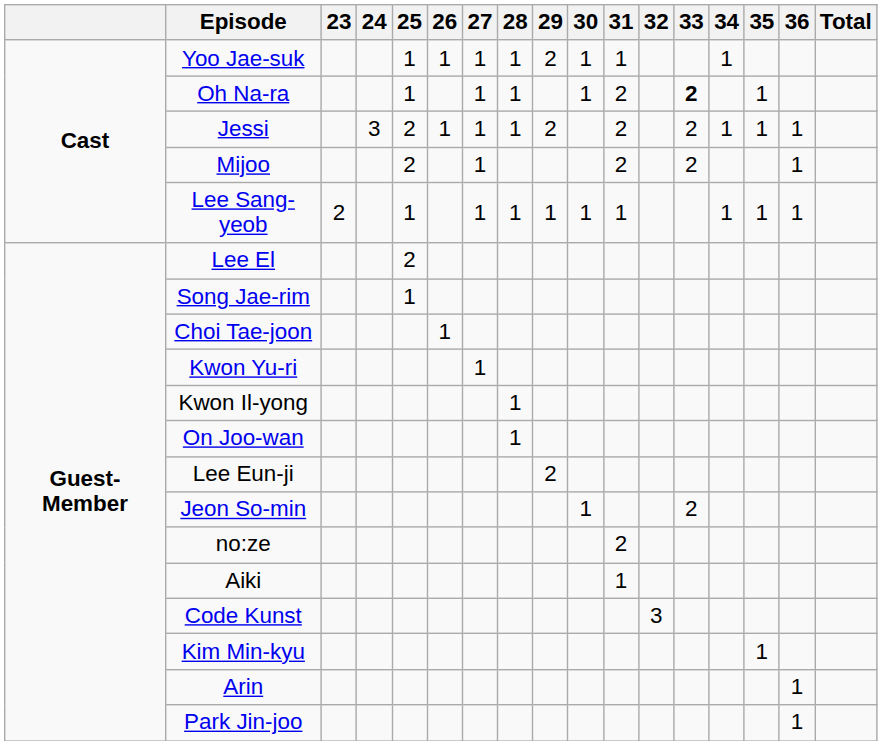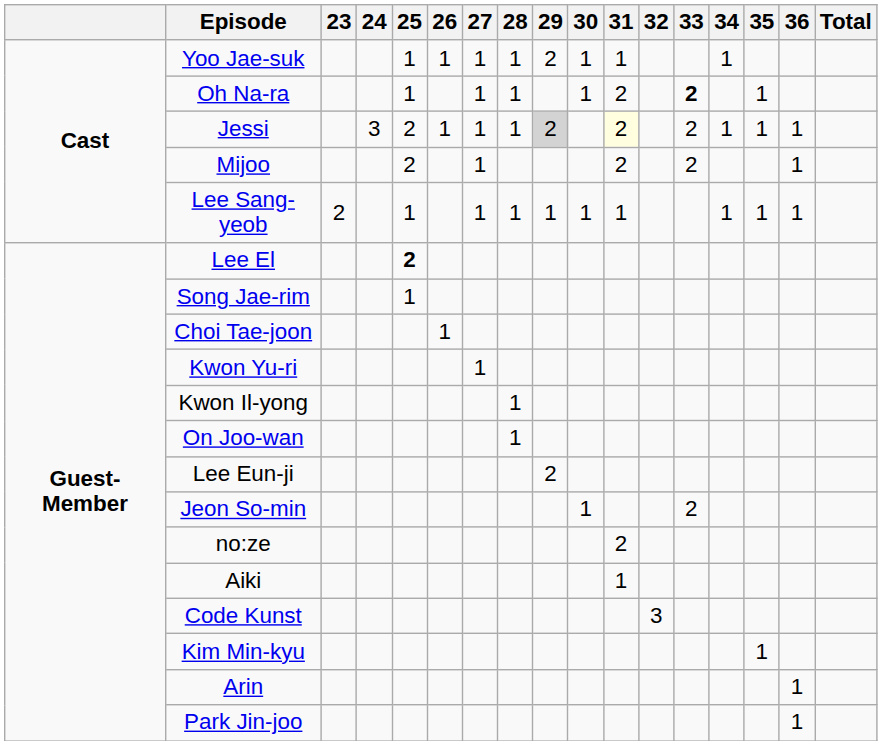(550, 128) no background -> (550, 128) lightgrey background
(621, 128) no background -> (621, 128) lightyellow background
(409, 260) normal -> (409, 260) bold
